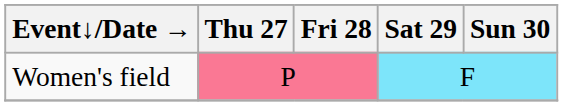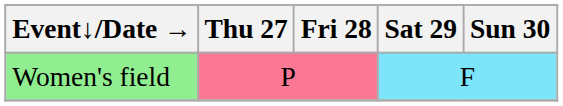(91, 76) no background -> (91, 76) lightgreen background
